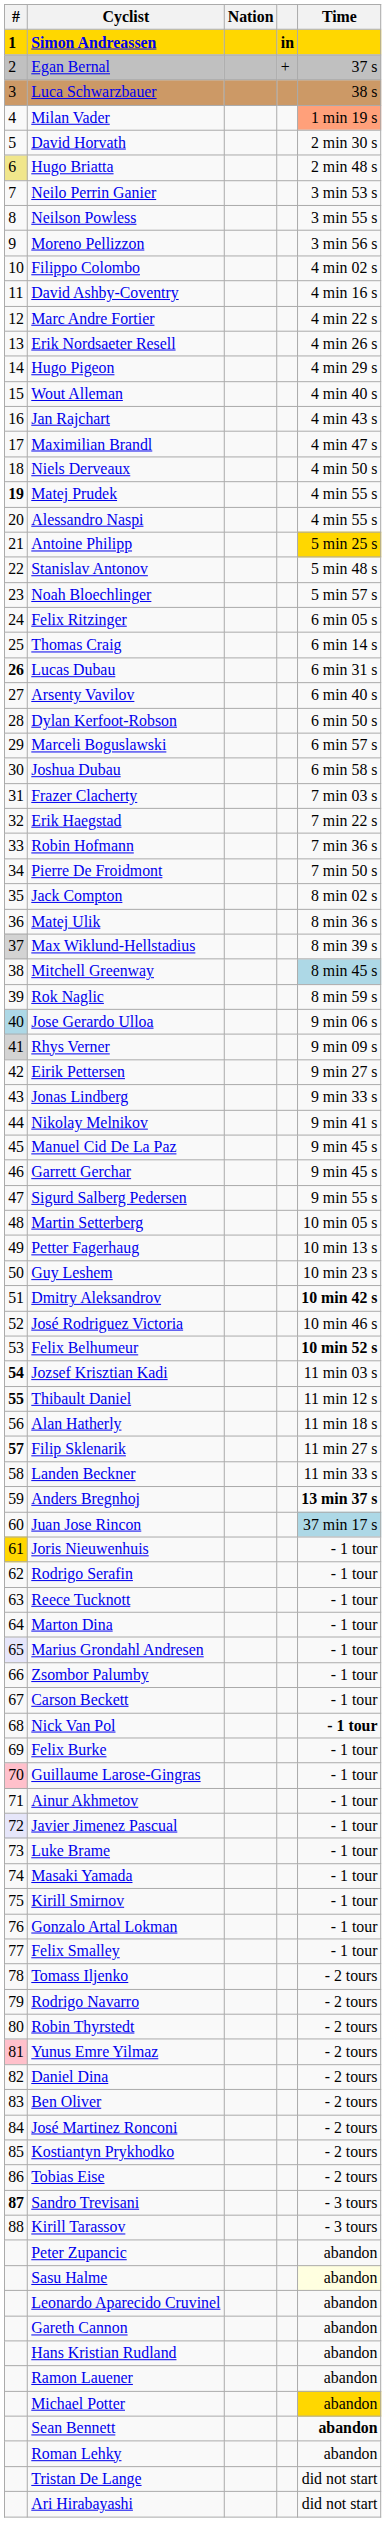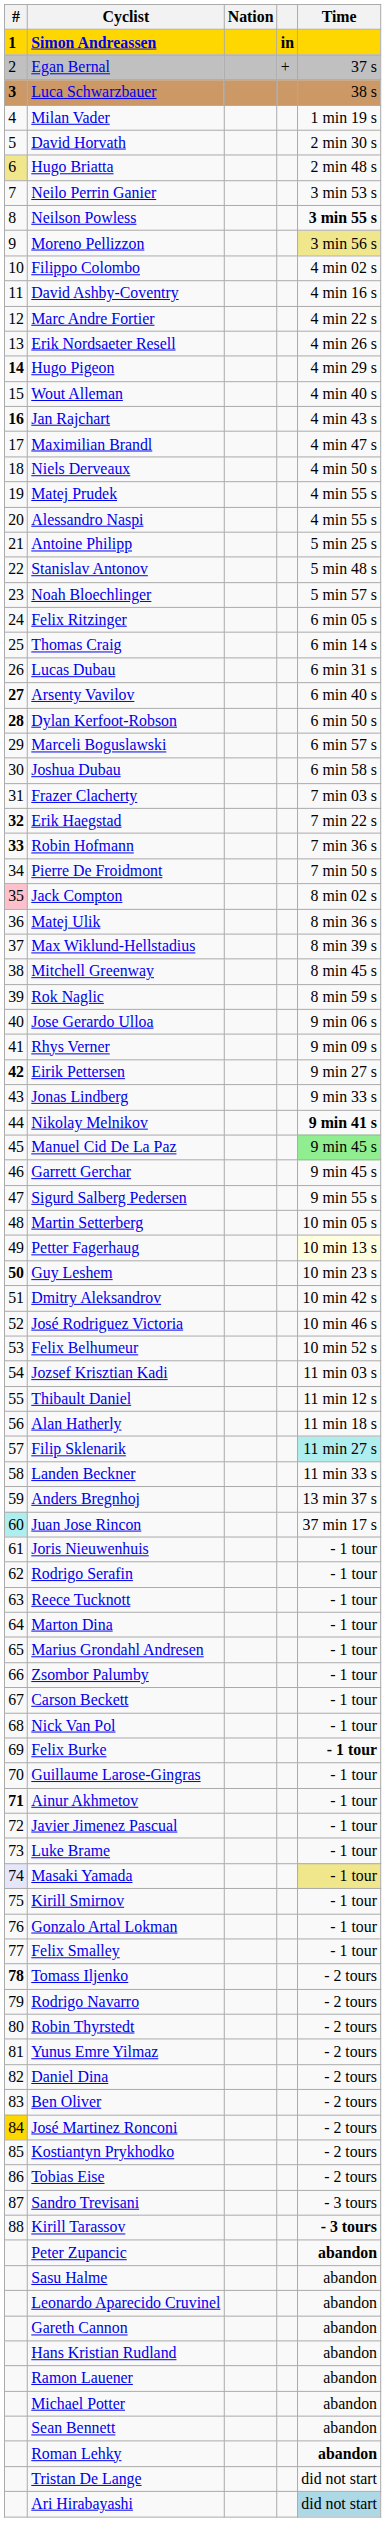(12, 92) normal -> (12, 92) bold
(344, 117) lightsalmon background -> (344, 117) no background
(344, 218) normal -> (343, 218) bold
(344, 243) no background -> (344, 243) khaki background
(16, 368) normal -> (16, 368) bold
(16, 419) normal -> (16, 419) bold
(16, 494) bold -> (16, 494) normal
(344, 544) gold background -> (344, 544) no background
(16, 670) bold -> (16, 670) normal
(16, 695) normal -> (16, 695) bold
(16, 720) normal -> (16, 720) bold
(16, 820) normal -> (16, 820) bold
(16, 846) normal -> (16, 846) bold
(16, 896) no background -> (16, 896) pink background
(16, 946) lightgrey background -> (16, 946) no background
(344, 971) lightblue background -> (344, 971) no background
(16, 1021) lightblue background -> (16, 1021) no background
(16, 1047) lightgrey background -> (16, 1047) no background
(16, 1072) normal -> (16, 1072) bold
(344, 1122) normal -> (343, 1122) bold
(344, 1147) no background -> (344, 1147) lightgreen background
(340, 1248) no background -> (340, 1248) lightyellow background
(16, 1273) normal -> (16, 1273) bold
(339, 1298) bold -> (340, 1298) normal
(339, 1348) bold -> (340, 1348) normal
(16, 1373) bold -> (16, 1373) normal
(16, 1398) bold -> (16, 1398) normal
(16, 1448) bold -> (16, 1448) normal
(341, 1448) no background -> (340, 1448) paleturquoise background
(339, 1499) bold -> (340, 1499) normal
(16, 1524) no background -> (16, 1524) paleturquoise background
(340, 1524) lightblue background -> (340, 1524) no background
(16, 1549) gold background -> (16, 1549) no background
(16, 1649) lavender background -> (16, 1649) no background
(352, 1725) bold -> (354, 1725) normal
(354, 1750) normal -> (352, 1750) bold
(16, 1775) pink background -> (16, 1775) no background
(16, 1800) normal -> (16, 1800) bold
(16, 1825) lavender background -> (16, 1825) no background
(16, 1876) no background -> (16, 1876) lavender background
(354, 1876) no background -> (354, 1876) khaki background
(16, 1976) normal -> (16, 1976) bold
(16, 2051) pink background -> (16, 2051) no background
(16, 2127) no background -> (16, 2127) gold background
(16, 2202) bold -> (16, 2202) normal
(351, 2227) normal -> (349, 2227) bold
(351, 2252) normal -> (347, 2252) bold
(351, 2277) lightyellow background -> (350, 2277) no background
(351, 2403) gold background -> (350, 2403) no background
(348, 2428) bold -> (350, 2428) normal
(351, 2453) normal -> (347, 2453) bold
(340, 2504) no background -> (339, 2504) lightblue background
